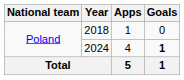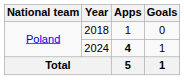(128, 48) normal -> (128, 48) bold
(162, 48) bold -> (162, 48) normal
